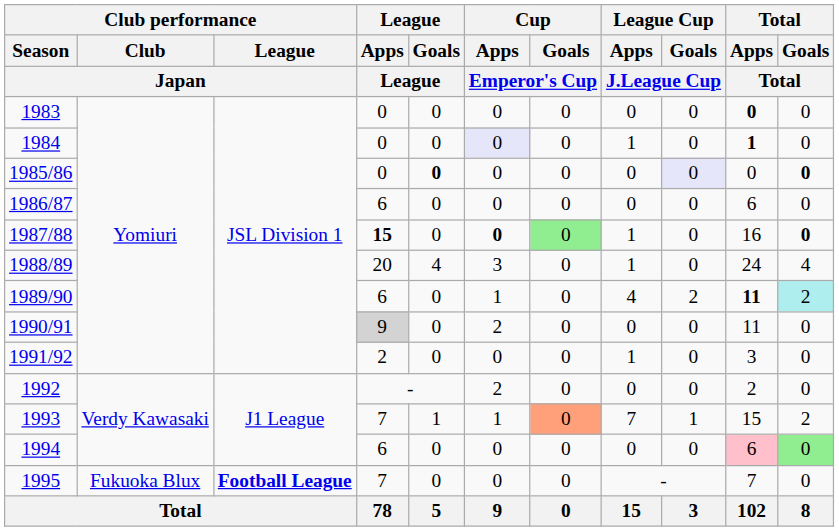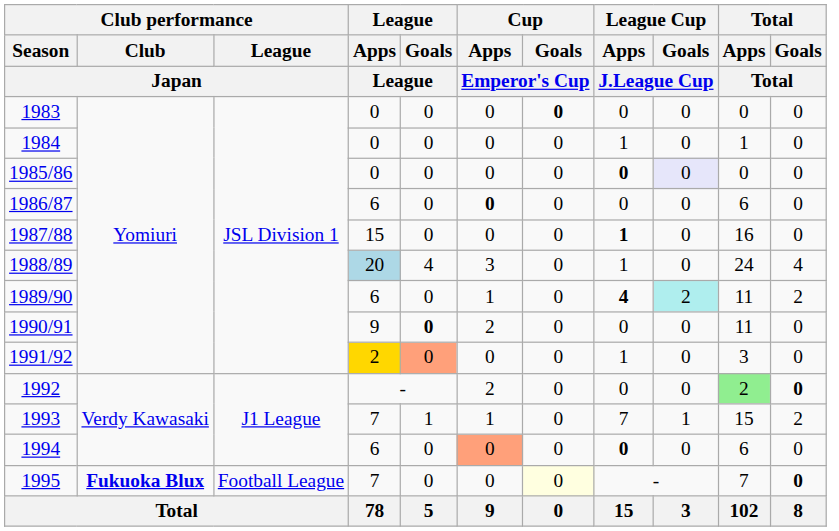(566, 111) normal -> (558, 111) bold
(752, 111) bold -> (744, 111) normal
(497, 142) lavender background -> (490, 142) no background
(752, 142) bold -> (744, 142) normal
(436, 173) bold -> (429, 173) normal
(631, 173) normal -> (624, 173) bold
(806, 173) bold -> (798, 173) normal
(497, 204) normal -> (490, 204) bold
(382, 234) bold -> (375, 234) normal
(497, 234) bold -> (490, 234) normal
(566, 234) lightgreen background -> (558, 234) no background
(631, 234) normal -> (624, 234) bold
(806, 234) bold -> (798, 234) normal
(382, 265) no background -> (375, 265) lightblue background
(631, 296) normal -> (624, 296) bold
(693, 296) no background -> (686, 296) paleturquoise background
(752, 296) bold -> (744, 296) normal
(806, 296) paleturquoise background -> (798, 296) no background
(382, 326) lightgrey background -> (375, 326) no background
(436, 326) normal -> (429, 326) bold
(382, 357) no background -> (375, 357) gold background
(436, 357) no background -> (429, 357) lightsalmon background
(752, 388) no background -> (744, 388) lightgreen background
(806, 388) normal -> (798, 388) bold
(566, 419) lightsalmon background -> (558, 419) no background
(497, 449) no background -> (490, 449) lightsalmon background
(631, 449) normal -> (624, 449) bold
(752, 449) pink background -> (744, 449) no background
(806, 449) lightgreen background -> (798, 449) no background
(145, 480) normal -> (145, 480) bold
(285, 480) bold -> (281, 480) normal
(566, 480) no background -> (558, 480) lightyellow background
(806, 480) normal -> (798, 480) bold
